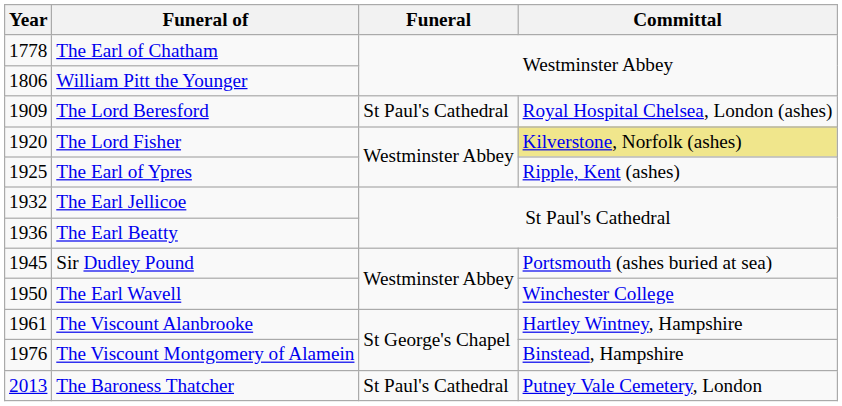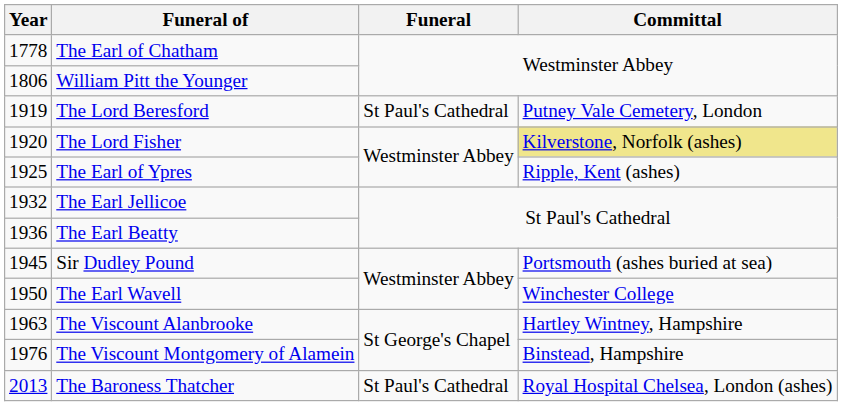(28, 111) 1909 -> (28, 111) 1919
(678, 111) Royal Hospital Chelsea, London (ashes) -> (642, 111) Putney Vale Cemetery, London
(28, 324) 1961 -> (28, 324) 1963
(642, 385) Putney Vale Cemetery, London -> (678, 385) Royal Hospital Chelsea, London (ashes)
